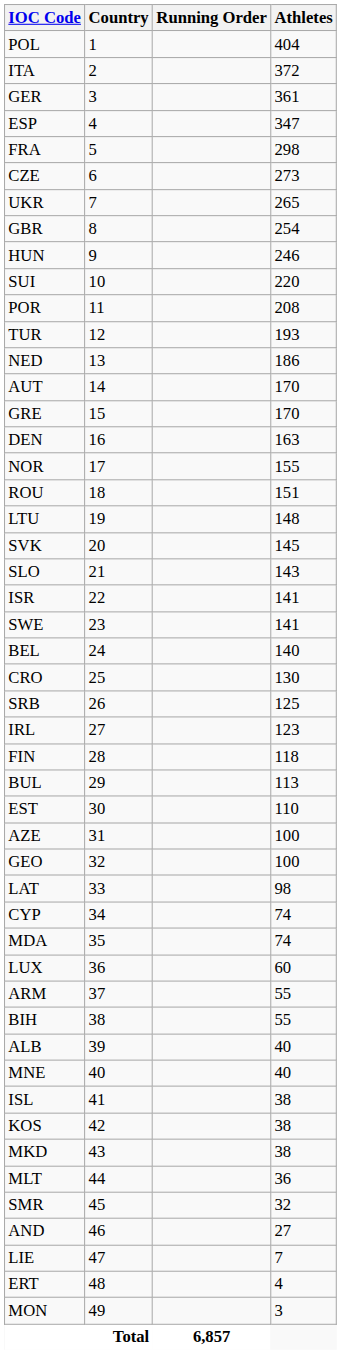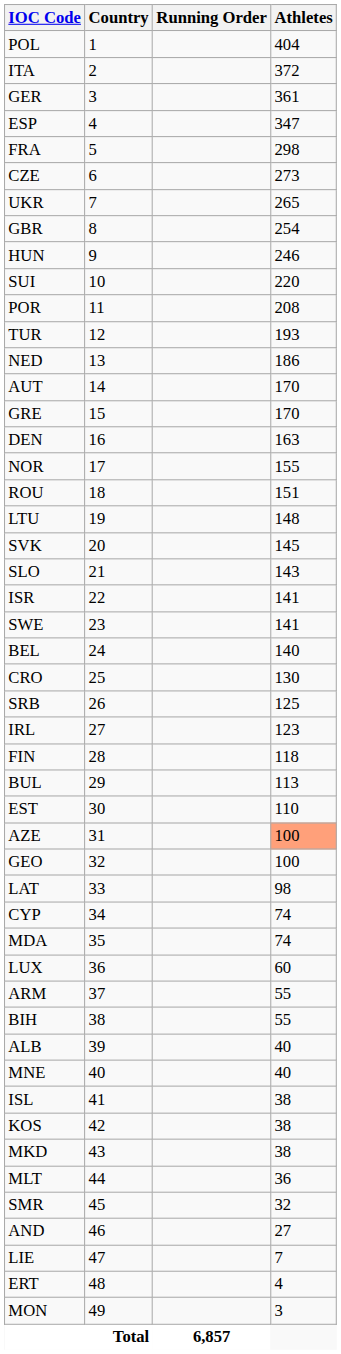(287, 835) no background -> (287, 835) lightsalmon background
